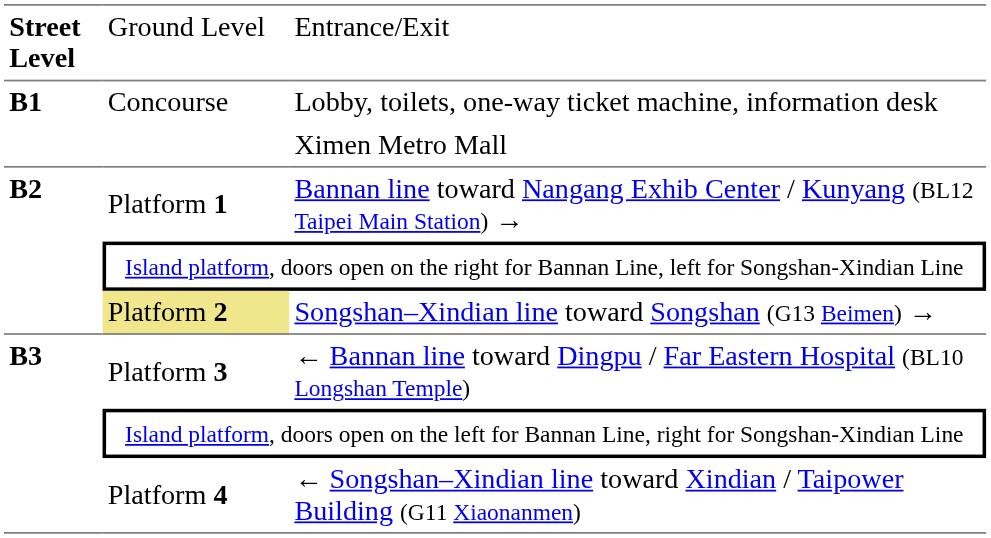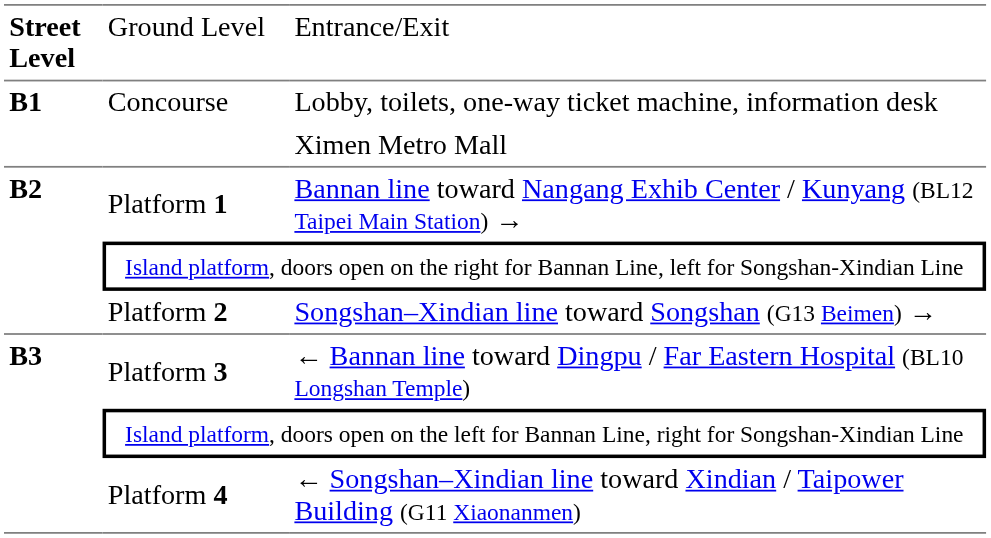(168, 311) khaki background -> (168, 311) no background
